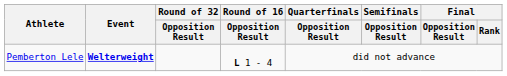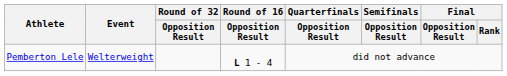(121, 57) bold -> (121, 57) normal
